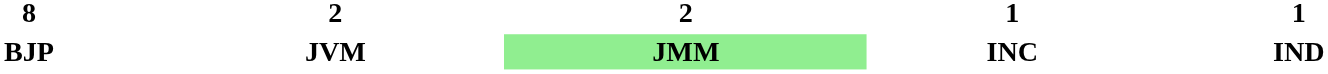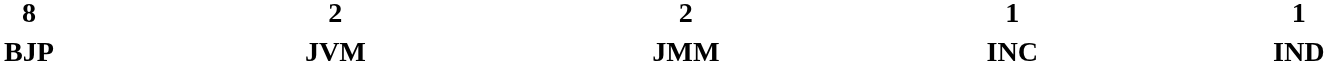(686, 51) lightgreen background -> (686, 51) no background
